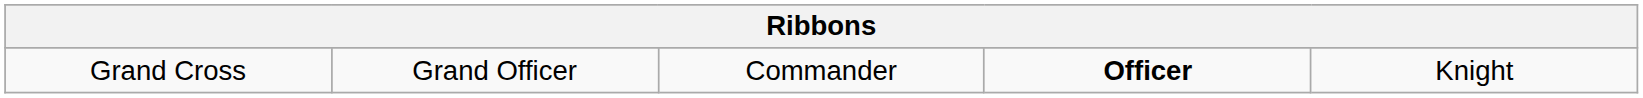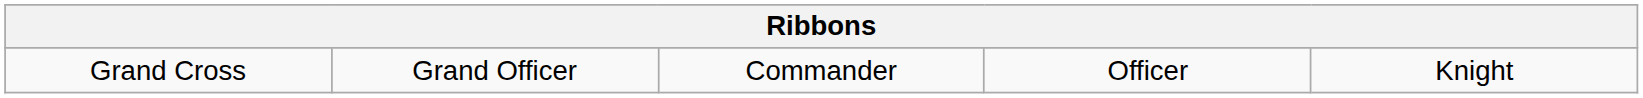(1148, 69) bold -> (1148, 69) normal
